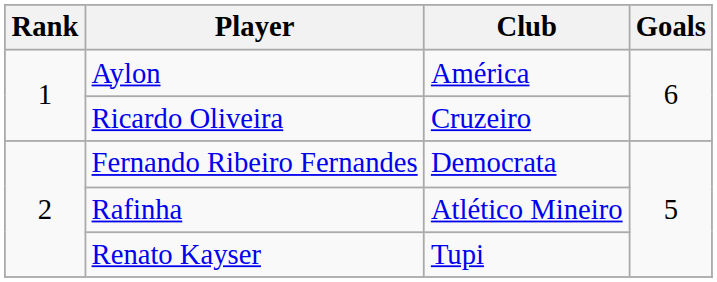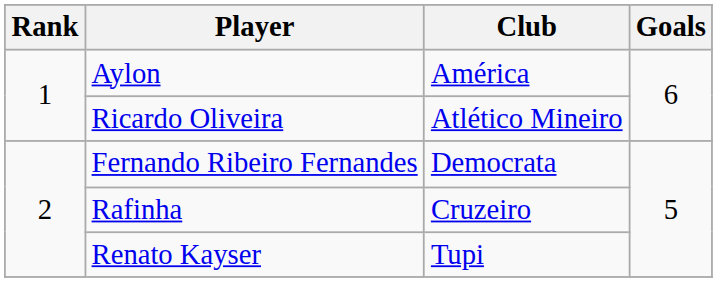(481, 118) Cruzeiro -> (527, 118) Atlético Mineiro
(527, 208) Atlético Mineiro -> (481, 208) Cruzeiro
